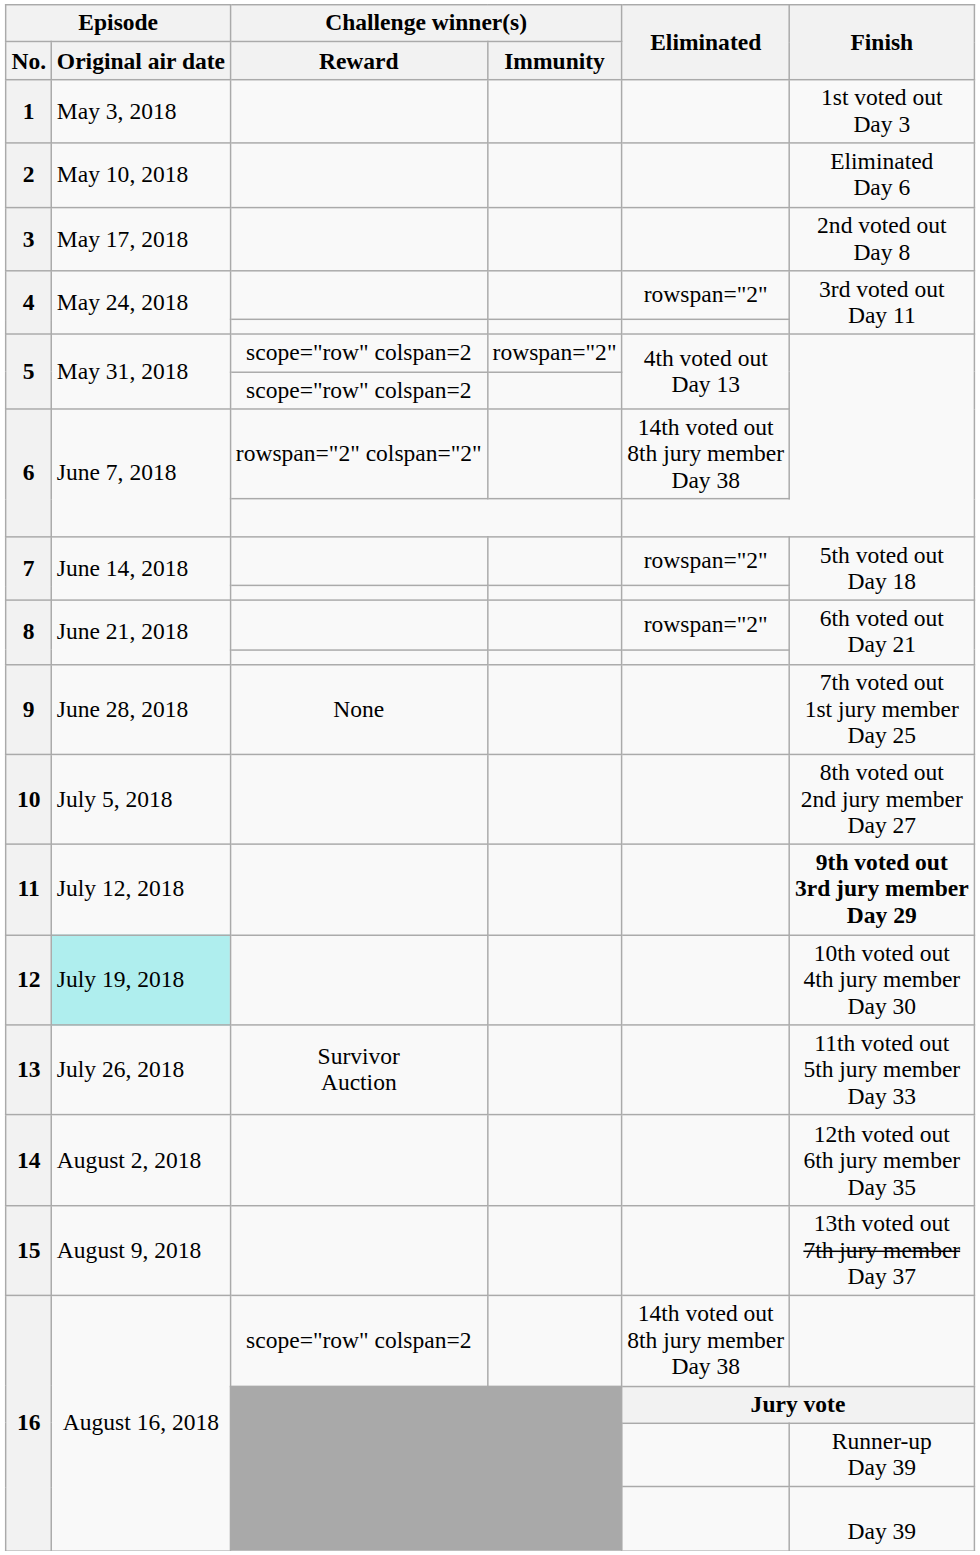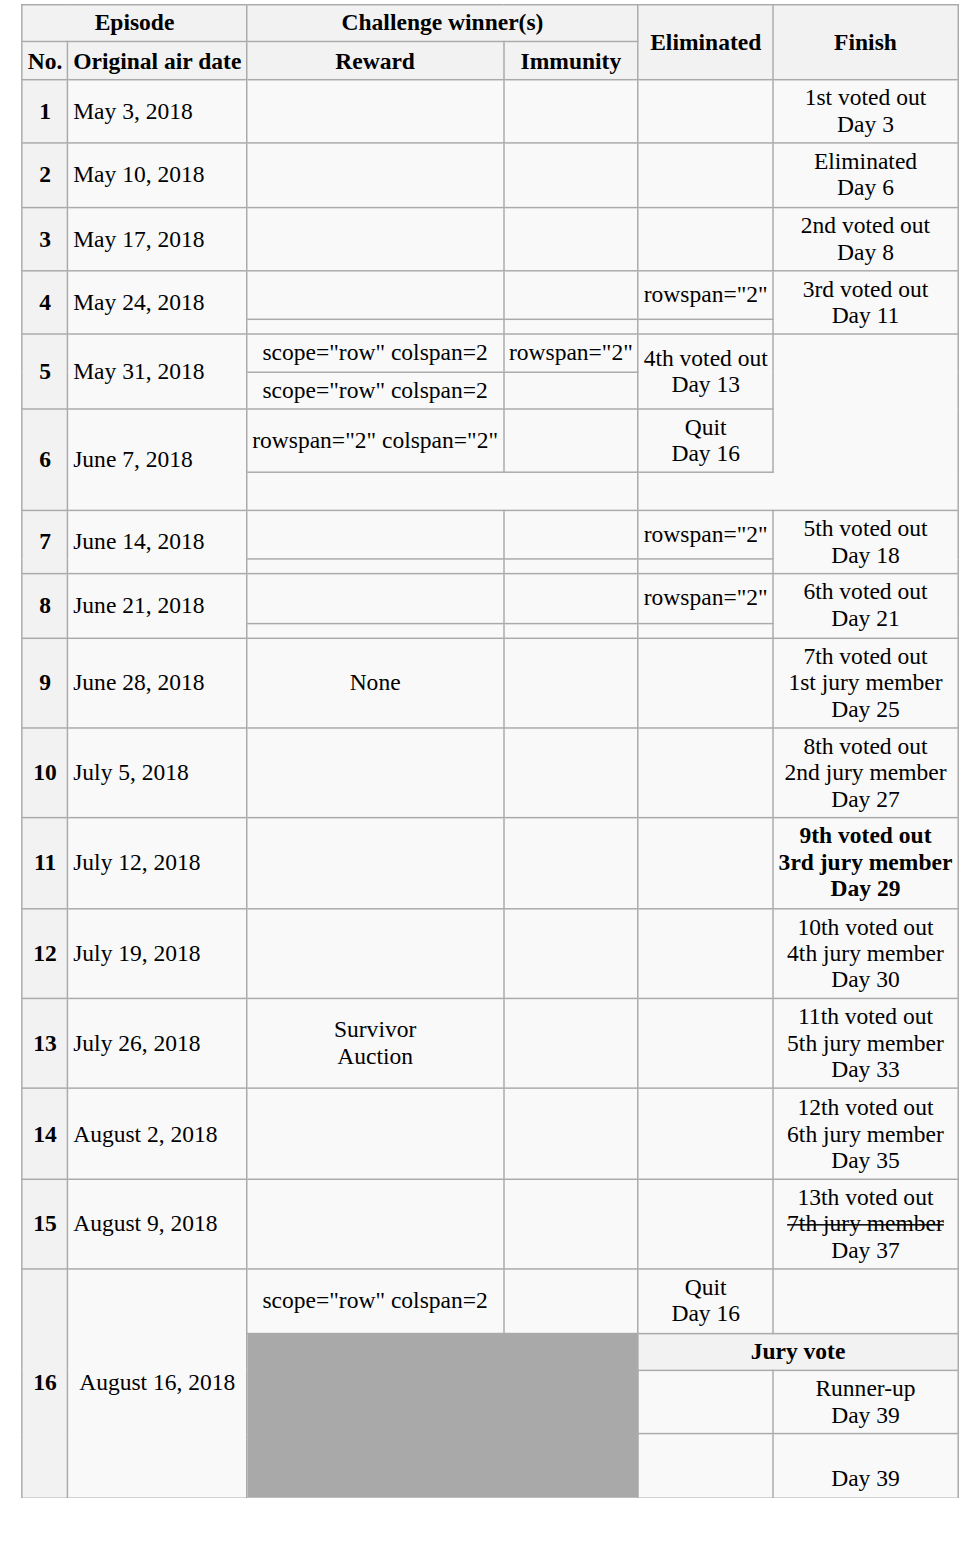(706, 453) 14th voted out 8th jury member Day 38 -> (706, 440) Quit Day 16
(121, 979) paleturquoise background -> (137, 953) no background
(706, 1340) 14th voted out 8th jury member Day 38 -> (706, 1300) Quit Day 16
